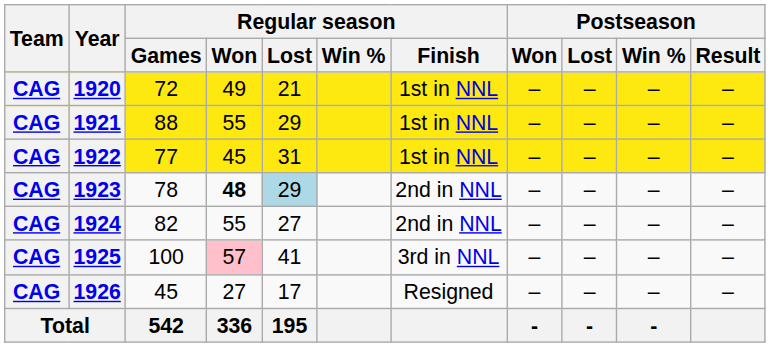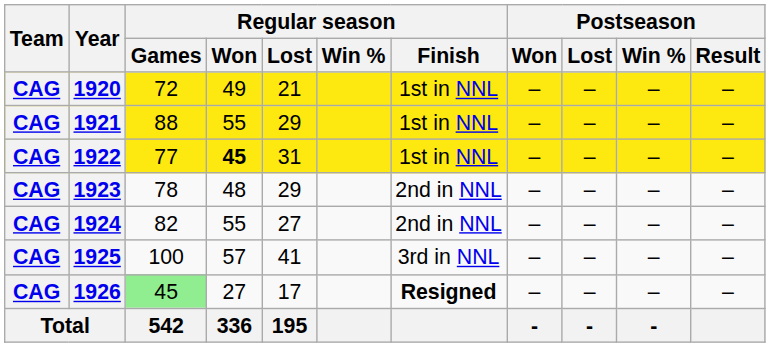(234, 156) normal -> (234, 156) bold
(234, 190) bold -> (234, 190) normal
(290, 190) lightblue background -> (290, 190) no background
(234, 258) pink background -> (234, 258) no background
(166, 291) no background -> (166, 291) lightgreen background
(449, 291) normal -> (449, 291) bold
